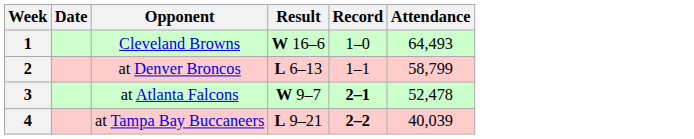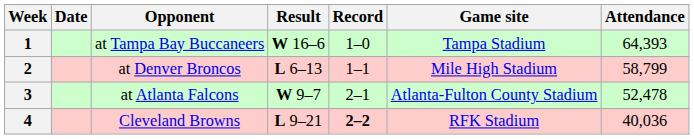+ column: (494, 17)
(180, 43) Cleveland Browns -> (180, 43) at Tampa Bay Buccaneers
(431, 43) 64,493 -> (645, 43) 64,393
(358, 95) bold -> (358, 95) normal
(180, 120) at Tampa Bay Buccaneers -> (180, 120) Cleveland Browns
(431, 120) 40,039 -> (645, 120) 40,036
